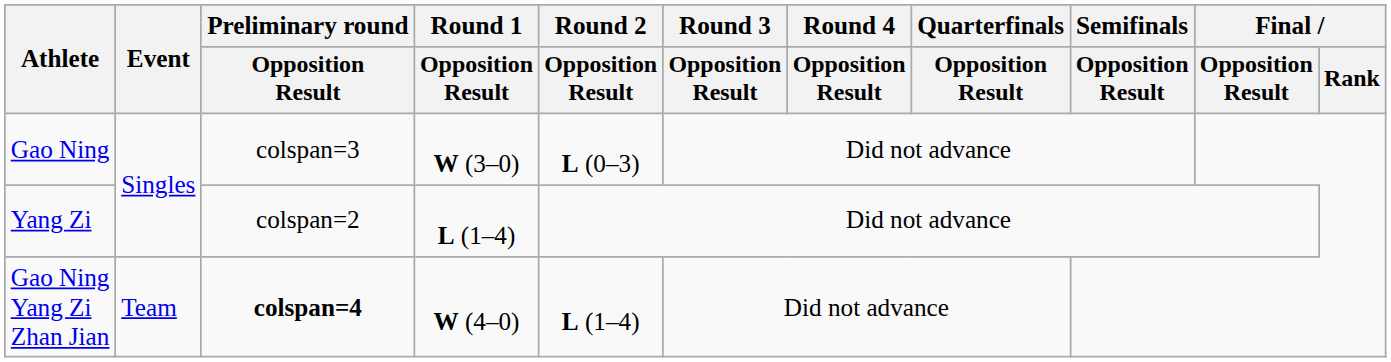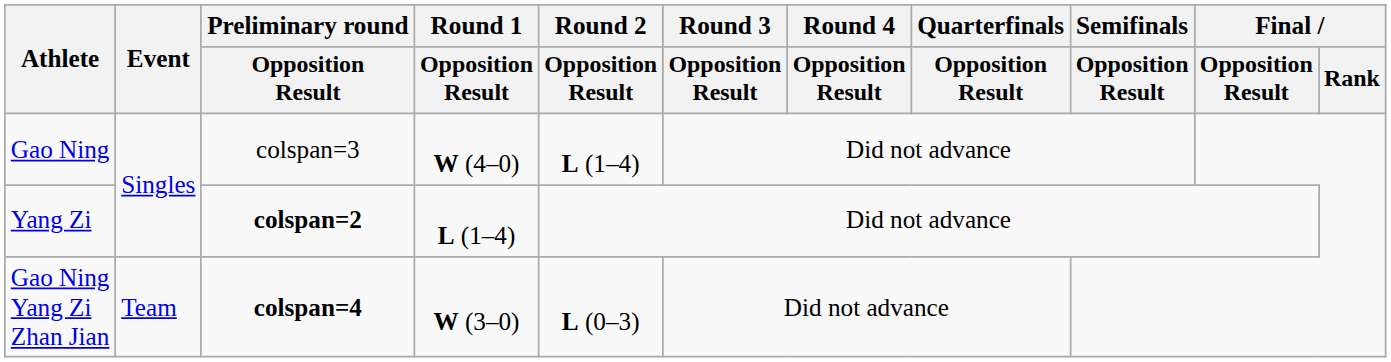(476, 164) W (3–0) -> (476, 164) W (4–0)
(601, 164) L (0–3) -> (601, 164) L (1–4)
(308, 220) normal -> (308, 220) bold
(476, 321) W (4–0) -> (476, 321) W (3–0)
(601, 321) L (1–4) -> (601, 321) L (0–3)
